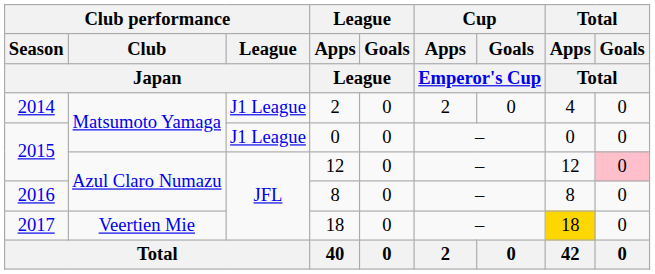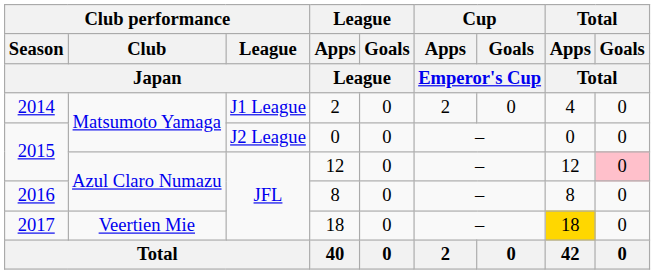(268, 136) J1 League -> (268, 136) J2 League
